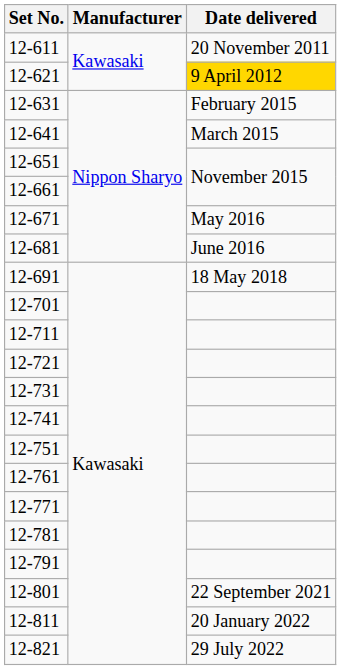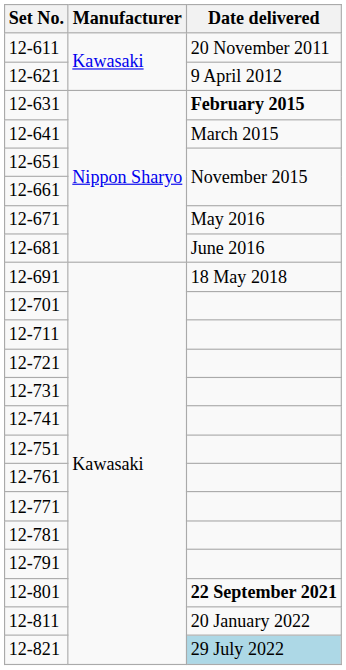(236, 76) gold background -> (236, 76) no background
(244, 104) normal -> (248, 104) bold
(261, 592) normal -> (264, 592) bold
(237, 649) no background -> (237, 649) lightblue background
